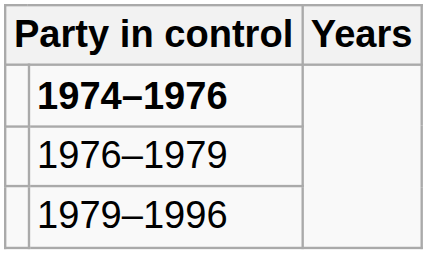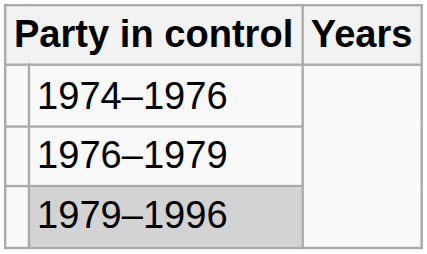(132, 95) bold -> (132, 95) normal
(132, 215) no background -> (132, 215) lightgrey background
